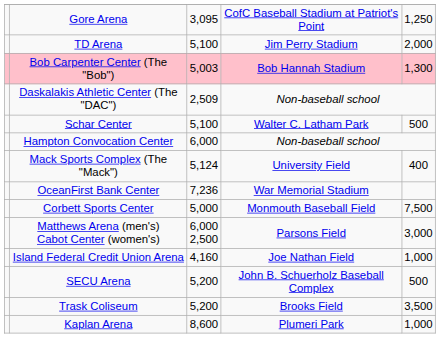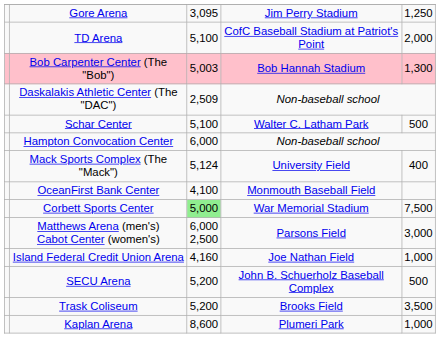(311, 19) CofC Baseball Stadium at Patriot's Point -> (311, 13) Jim Perry Stadium
(311, 44) Jim Perry Stadium -> (311, 37) CofC Baseball Stadium at Patriot's Point
(204, 190) 7,236 -> (204, 190) 4,100
(311, 190) War Memorial Stadium -> (311, 190) Monmouth Baseball Field
(204, 208) no background -> (204, 208) lightgreen background
(311, 208) Monmouth Baseball Field -> (311, 208) War Memorial Stadium
